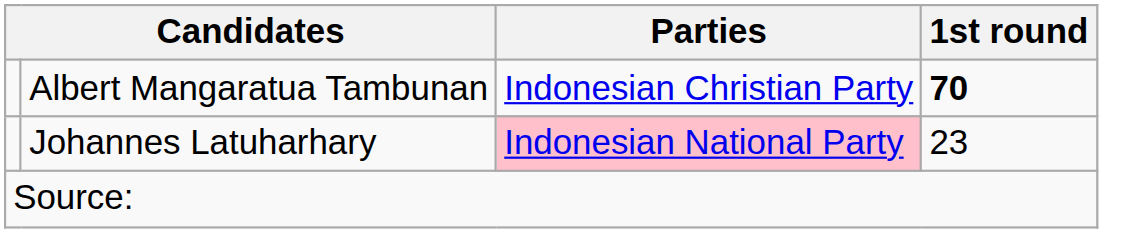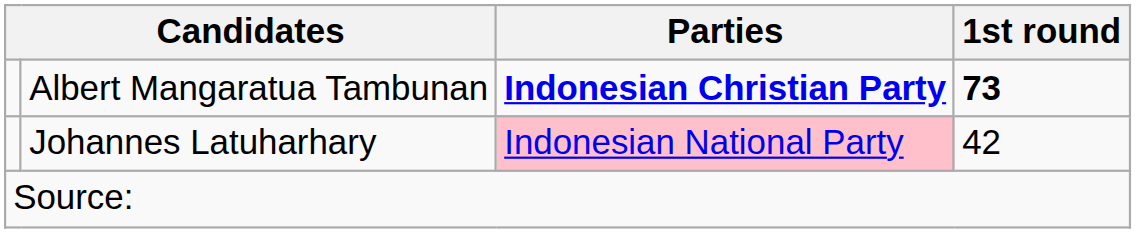(709, 87) normal -> (725, 87) bold
(949, 87) 70 -> (982, 87) 73
(949, 142) 23 -> (982, 142) 42
